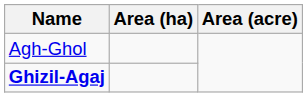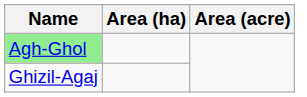(48, 48) no background -> (48, 48) lightgreen background
(57, 77) bold -> (53, 77) normal
